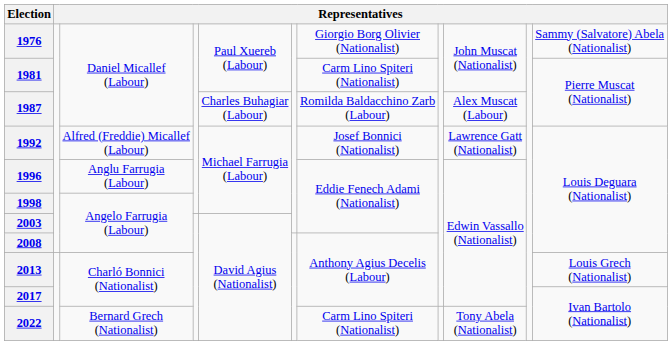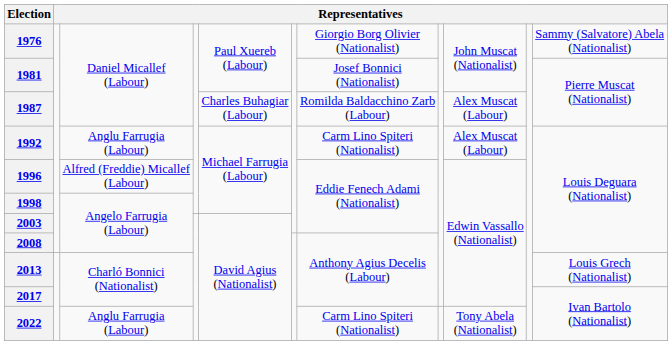(368, 75) Carm Lino Spiteri (Nationalist) -> (368, 75) Josef Bonnici (Nationalist)
(126, 142) Alfred (Freddie) Micallef (Labour) -> (126, 142) Anglu Farrugia (Labour)
(368, 142) Josef Bonnici (Nationalist) -> (368, 142) Carm Lino Spiteri (Nationalist)
(485, 142) Lawrence Gatt (Nationalist) -> (485, 142) Alex Muscat (Labour)
(126, 176) Anglu Farrugia (Labour) -> (126, 176) Alfred (Freddie) Micallef (Labour)
(126, 323) Bernard Grech (Nationalist) -> (126, 323) Anglu Farrugia (Labour)
